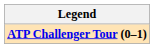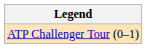(77, 33) bold -> (73, 33) normal
